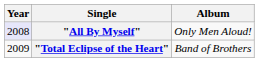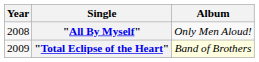(18, 31) lavender background -> (18, 31) no background
(213, 48) no background -> (213, 48) lightyellow background
